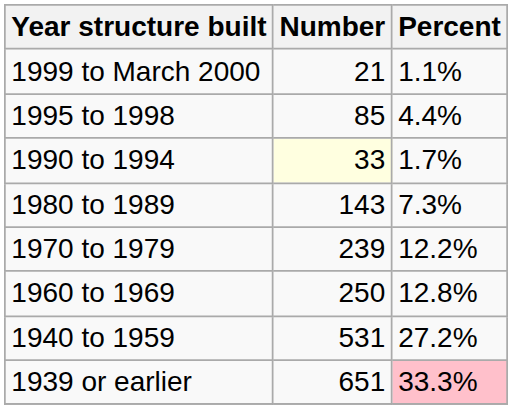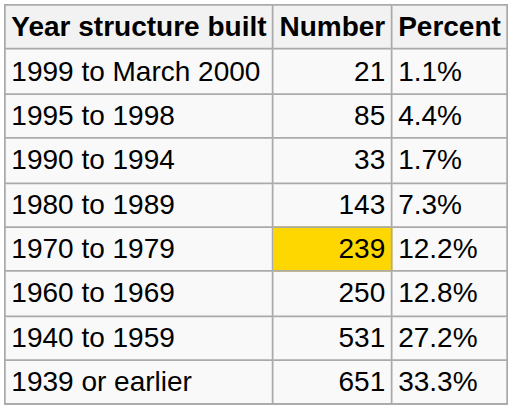(370, 159) lightyellow background -> (370, 159) no background
(362, 248) no background -> (362, 248) gold background
(438, 381) pink background -> (438, 381) no background
